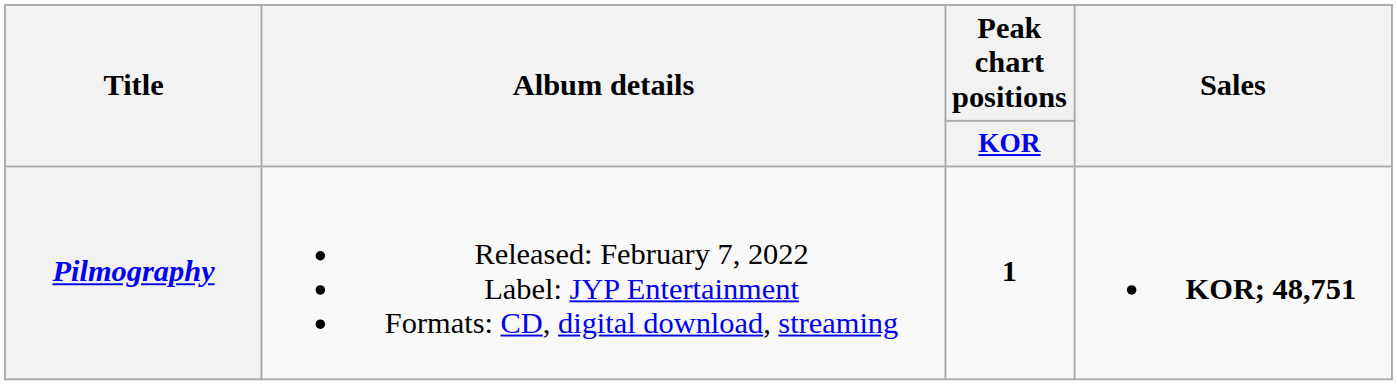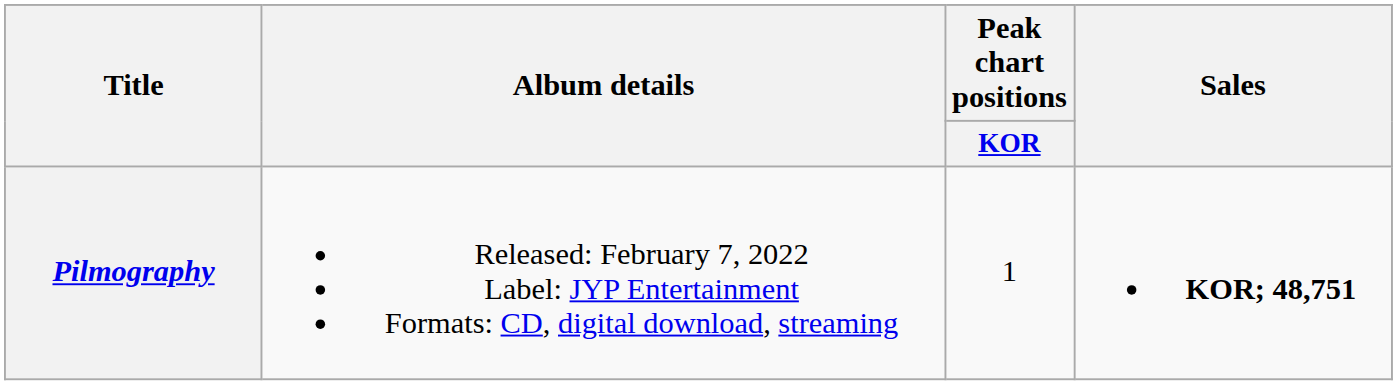(1009, 272) bold -> (1009, 272) normal
